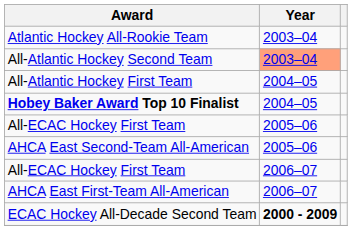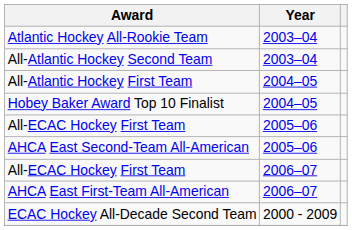(290, 59) lightsalmon background -> (290, 59) no background
(123, 103) bold -> (116, 103) normal
(300, 214) bold -> (300, 214) normal
